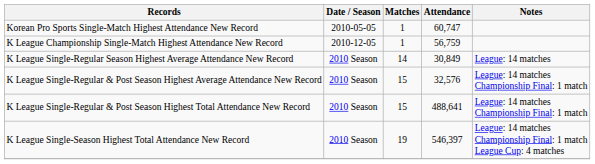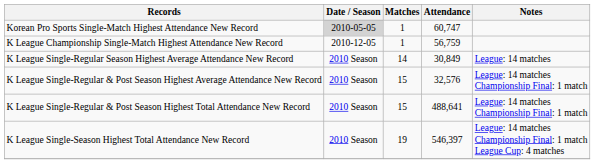(353, 28) no background -> (353, 28) lightgrey background
